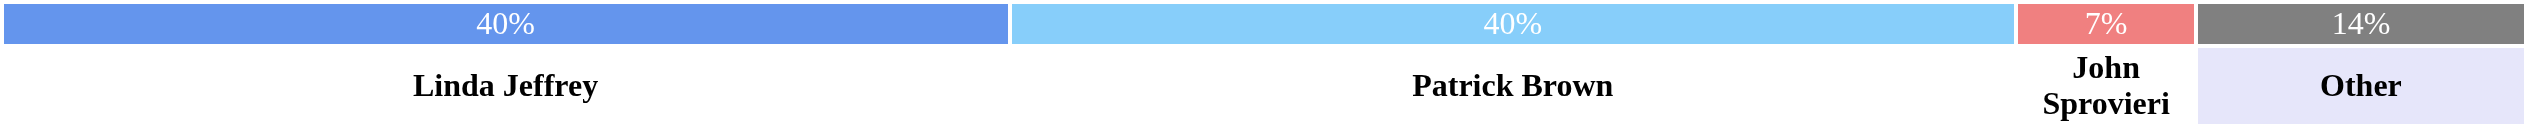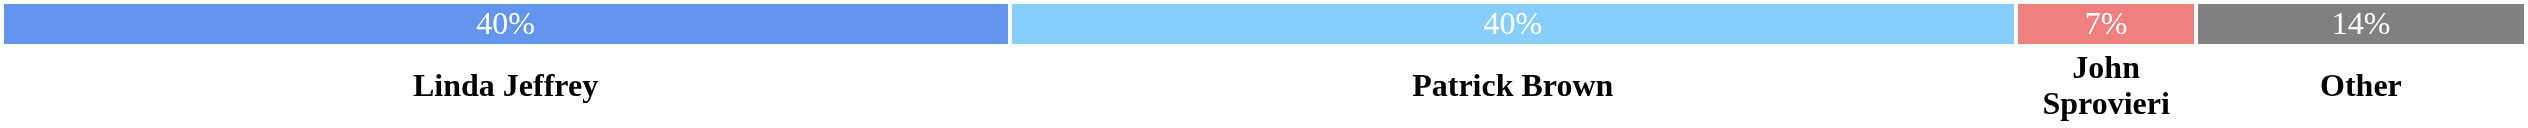(2361, 85) lavender background -> (2361, 85) no background
